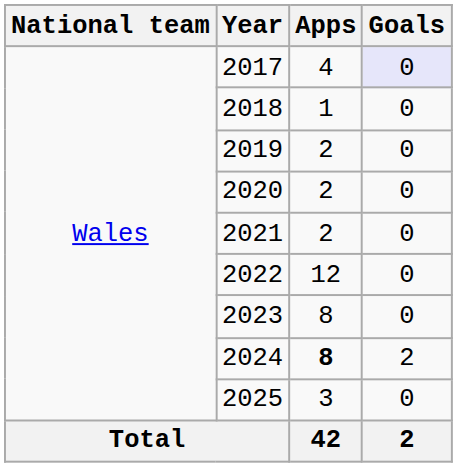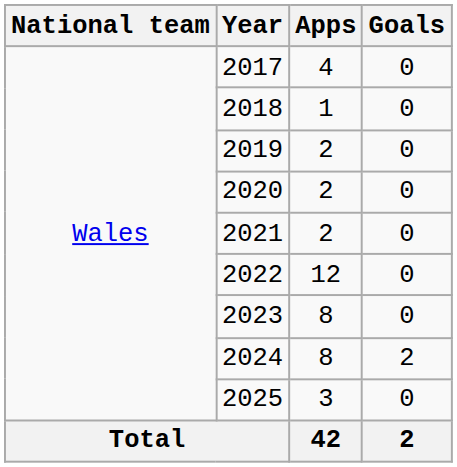(407, 67) lavender background -> (407, 67) no background
(326, 358) bold -> (326, 358) normal
